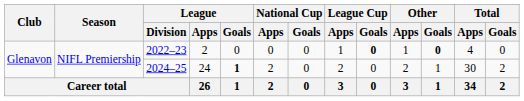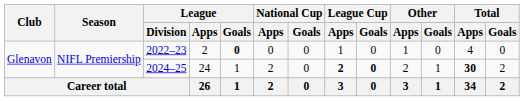(237, 50) normal -> (237, 50) bold
(373, 50) bold -> (373, 50) normal
(438, 50) bold -> (438, 50) normal
(237, 68) bold -> (237, 68) normal
(341, 68) normal -> (341, 68) bold
(373, 68) normal -> (373, 68) bold
(470, 68) normal -> (470, 68) bold
